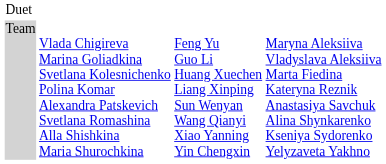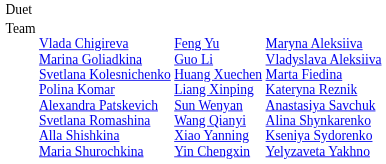(21, 28) lightgrey background -> (21, 28) no background
